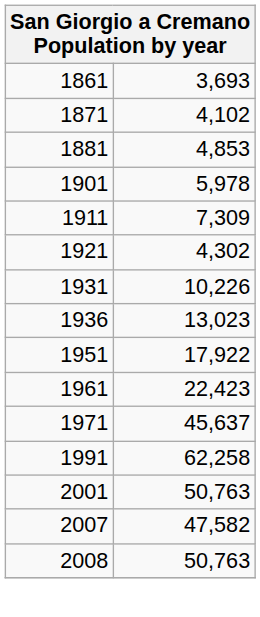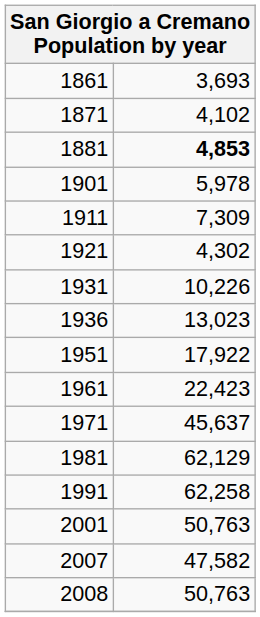(223, 149) normal -> (223, 149) bold
+ row: (84, 457)
